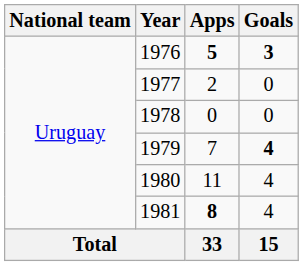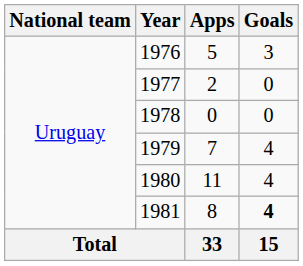(212, 52) bold -> (212, 52) normal
(268, 52) bold -> (268, 52) normal
(268, 148) bold -> (268, 148) normal
(212, 212) bold -> (212, 212) normal
(268, 212) normal -> (268, 212) bold
